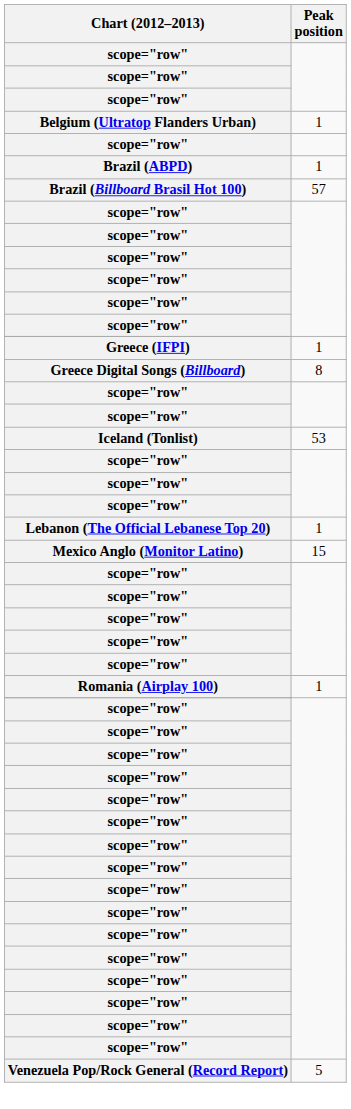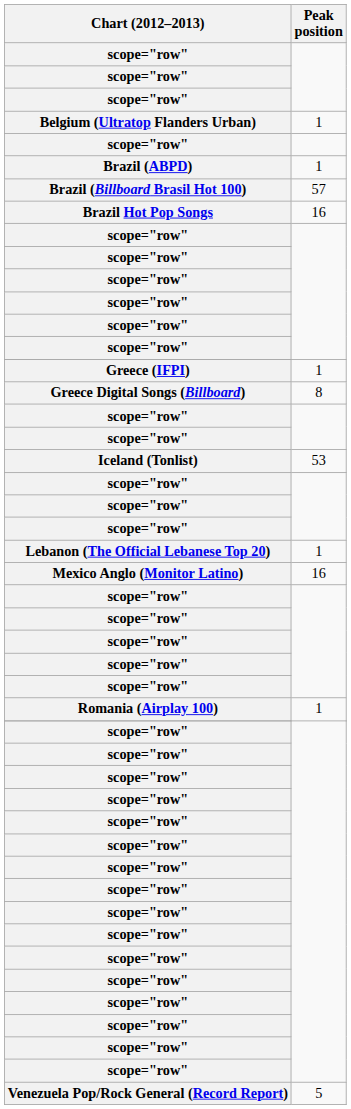+ row: (148, 212)
(319, 551) 15 -> (319, 573) 16
